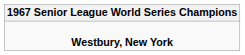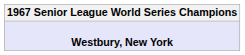(122, 42) no background -> (122, 42) lavender background
